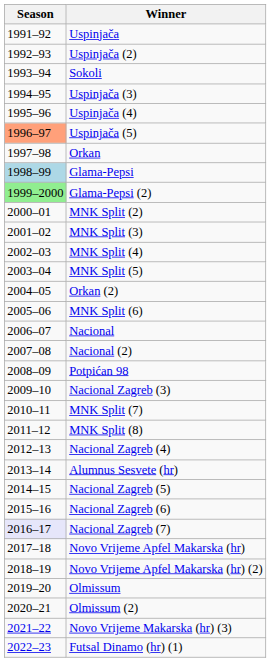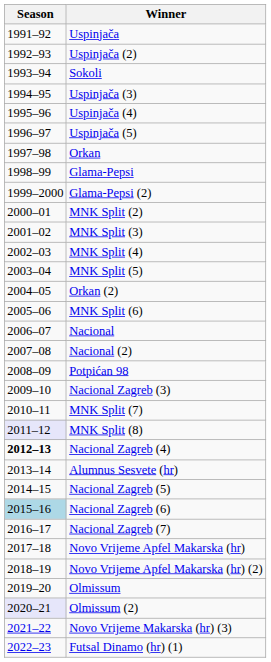(29, 133) lightsalmon background -> (29, 133) no background
(29, 172) lightblue background -> (29, 172) no background
(35, 192) lightgreen background -> (35, 192) no background
(29, 430) no background -> (29, 430) lavender background
(29, 449) normal -> (29, 449) bold
(29, 509) no background -> (29, 509) lightblue background
(29, 529) lavender background -> (29, 529) no background
(29, 608) no background -> (29, 608) lavender background
